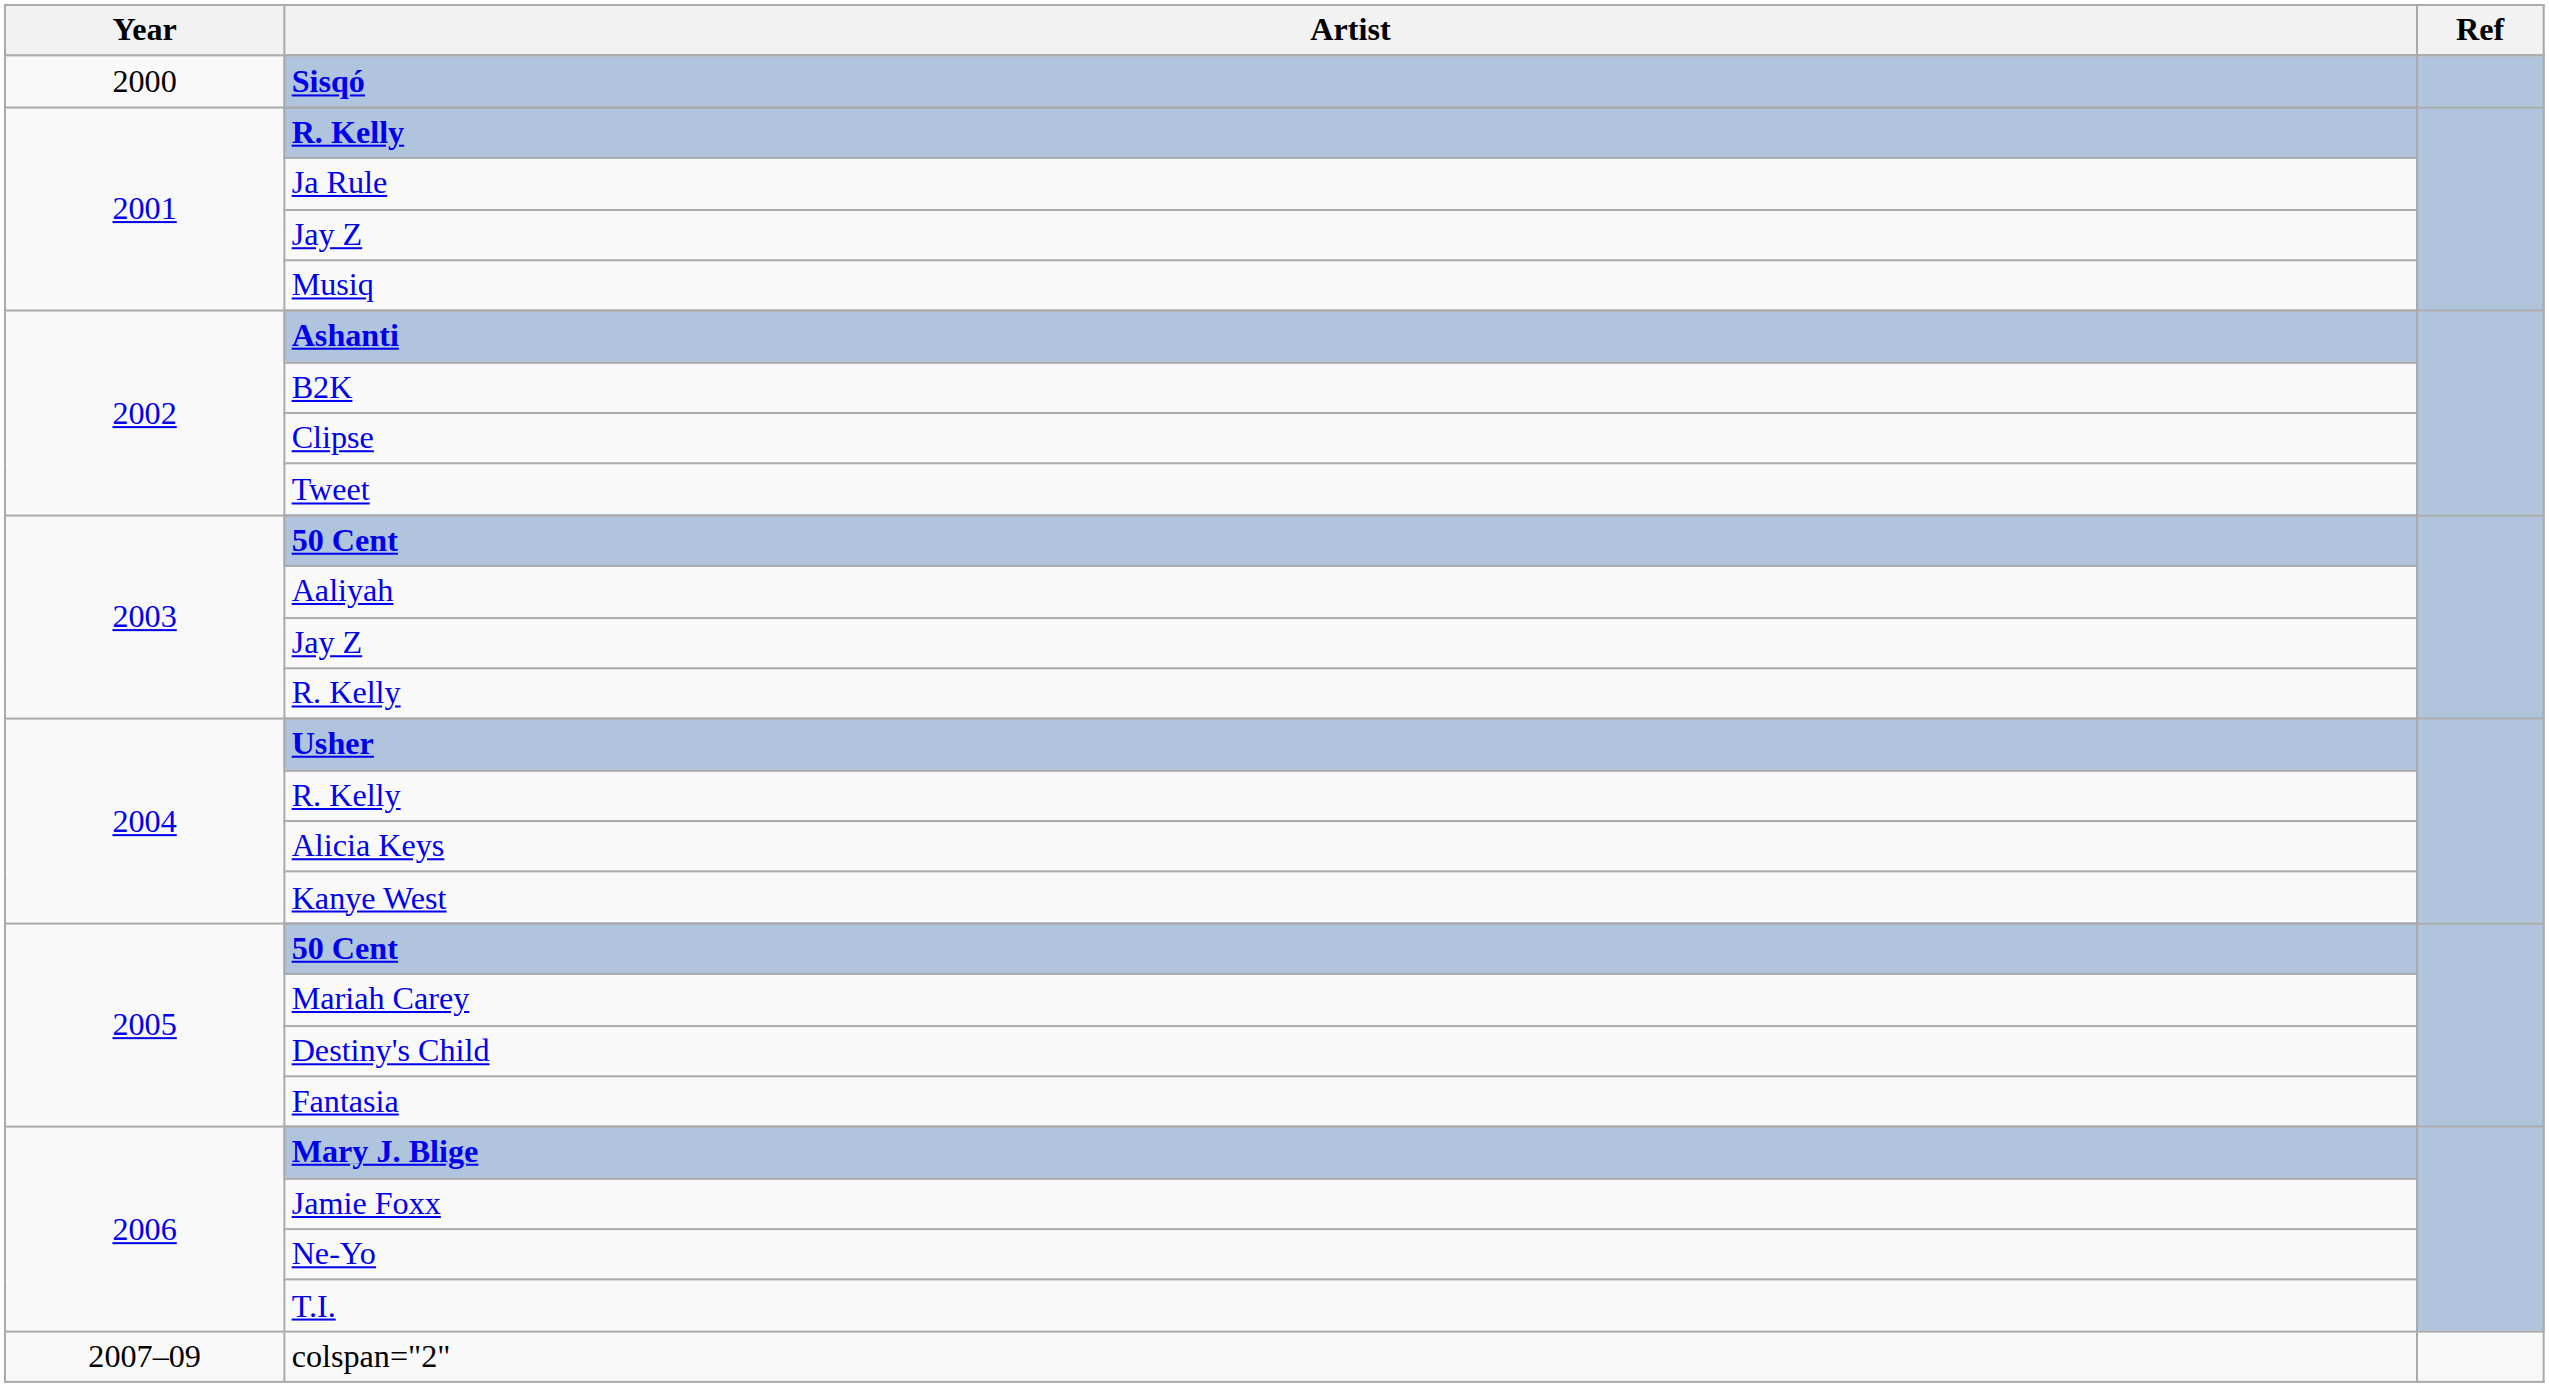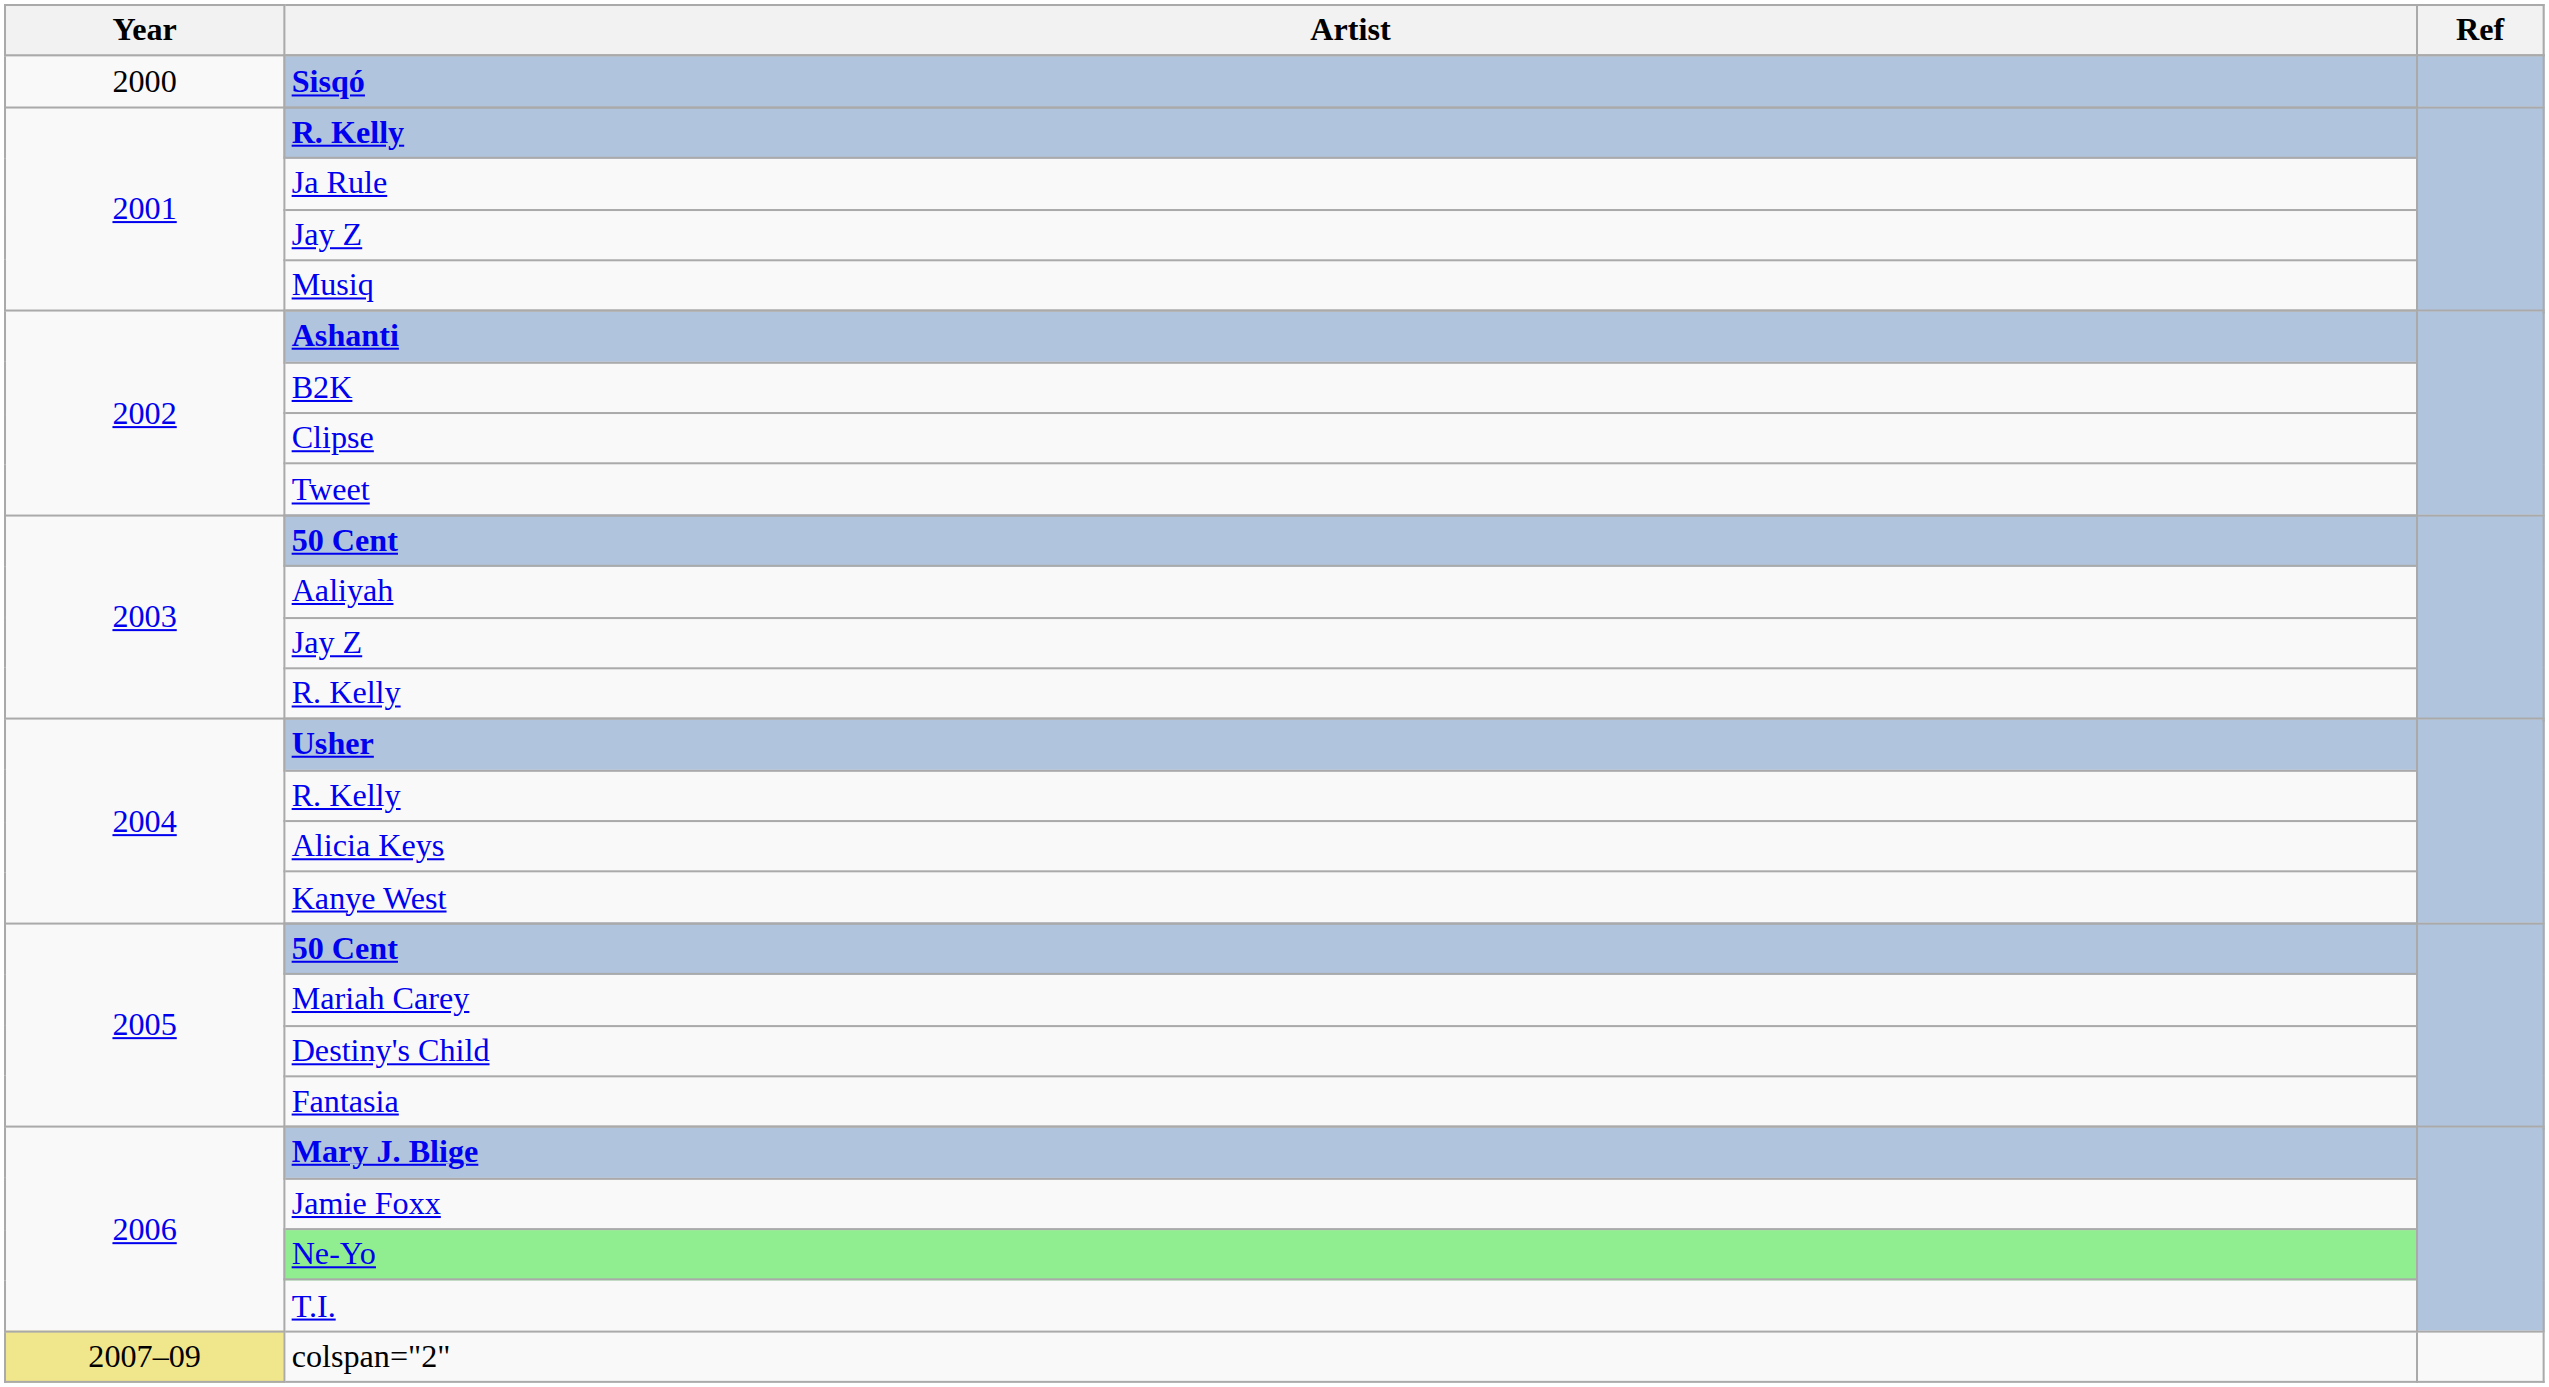(334, 1254) no background -> (334, 1254) lightgreen background
(145, 1356) no background -> (145, 1356) khaki background
